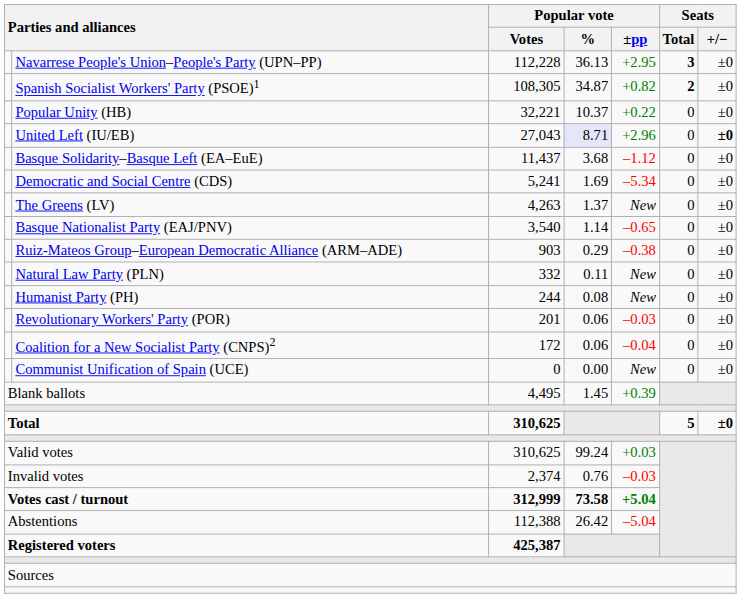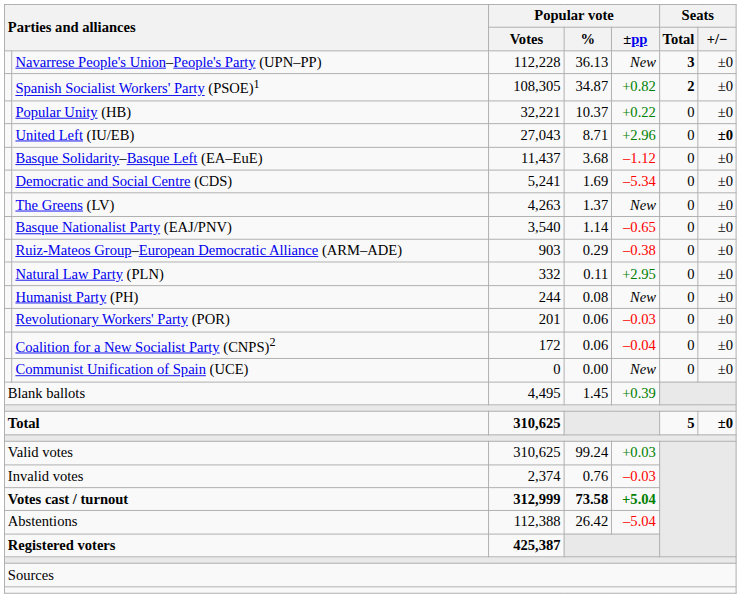(639, 62) +2.95 -> (643, 62) New
(595, 135) lavender background -> (595, 135) no background
(643, 273) New -> (639, 273) +2.95
